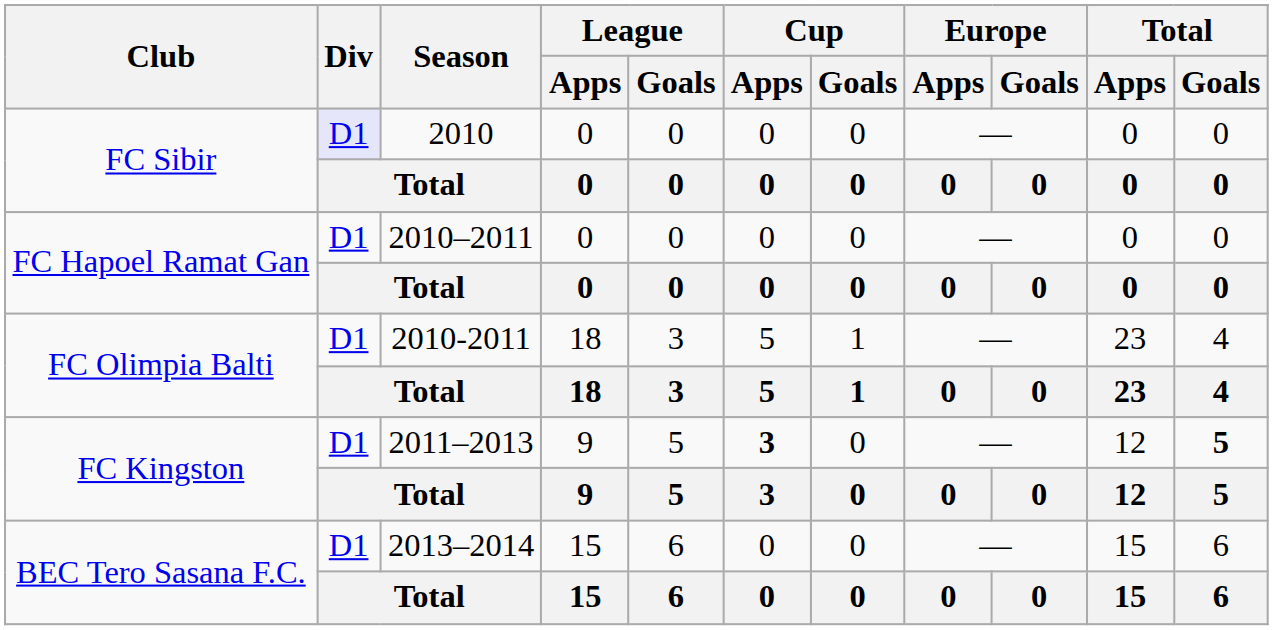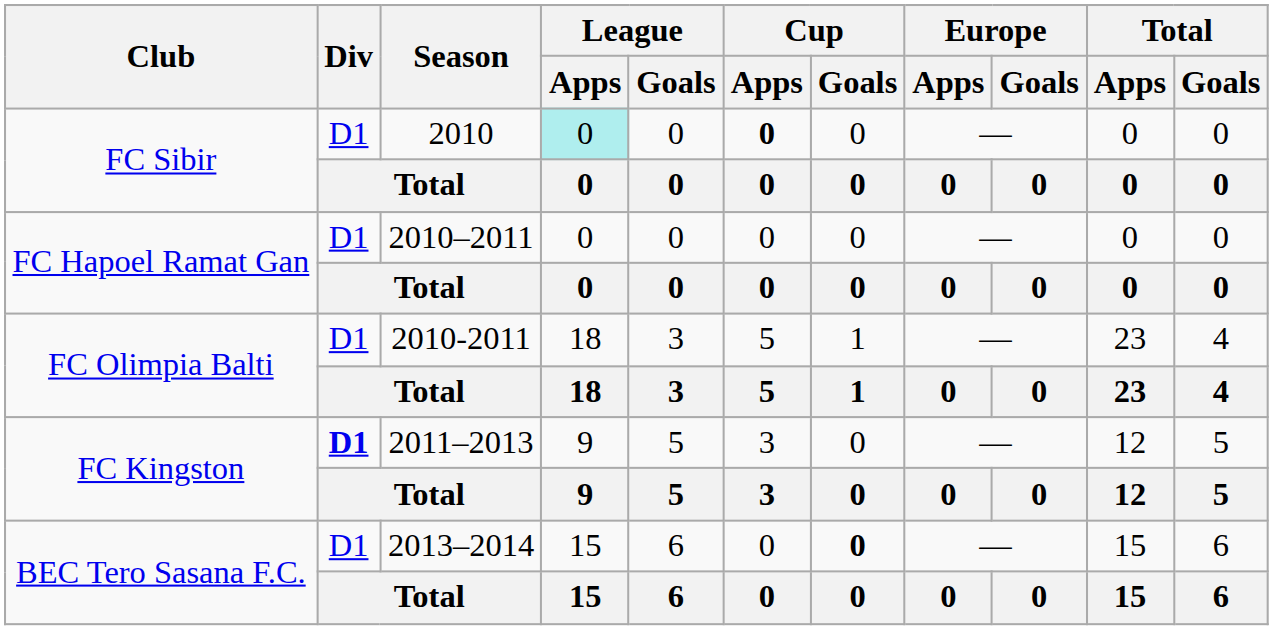(349, 133) lavender background -> (349, 133) no background
(585, 133) no background -> (585, 133) paleturquoise background
(767, 133) normal -> (767, 133) bold
(349, 442) normal -> (349, 442) bold
(767, 442) bold -> (767, 442) normal
(1221, 442) bold -> (1221, 442) normal
(858, 545) normal -> (858, 545) bold
